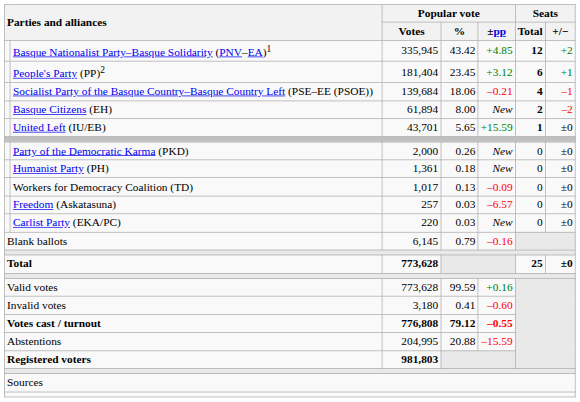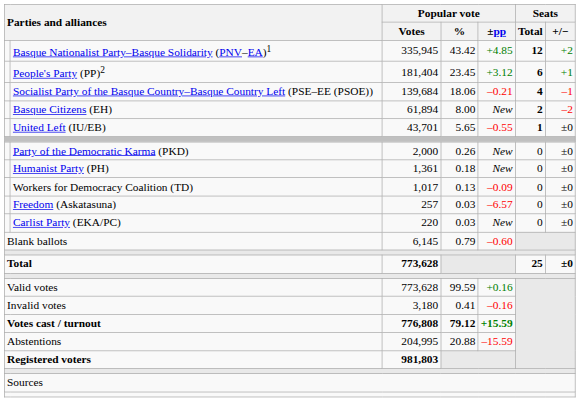(497, 127) +15.59 -> (500, 127) –0.55
(500, 241) –0.16 -> (500, 241) –0.60
(500, 305) –0.60 -> (500, 305) –0.16
(500, 323) –0.55 -> (497, 323) +15.59
